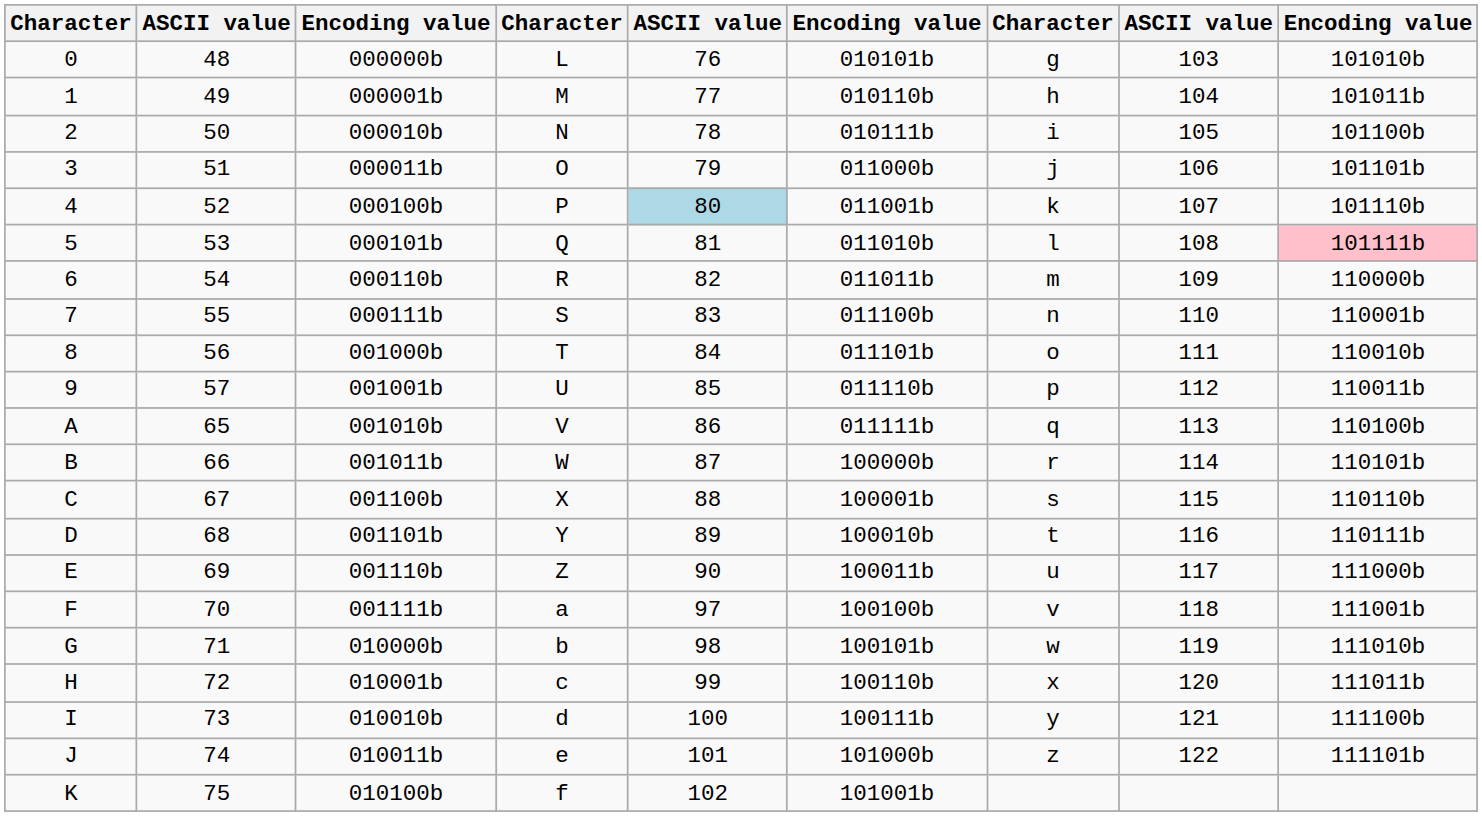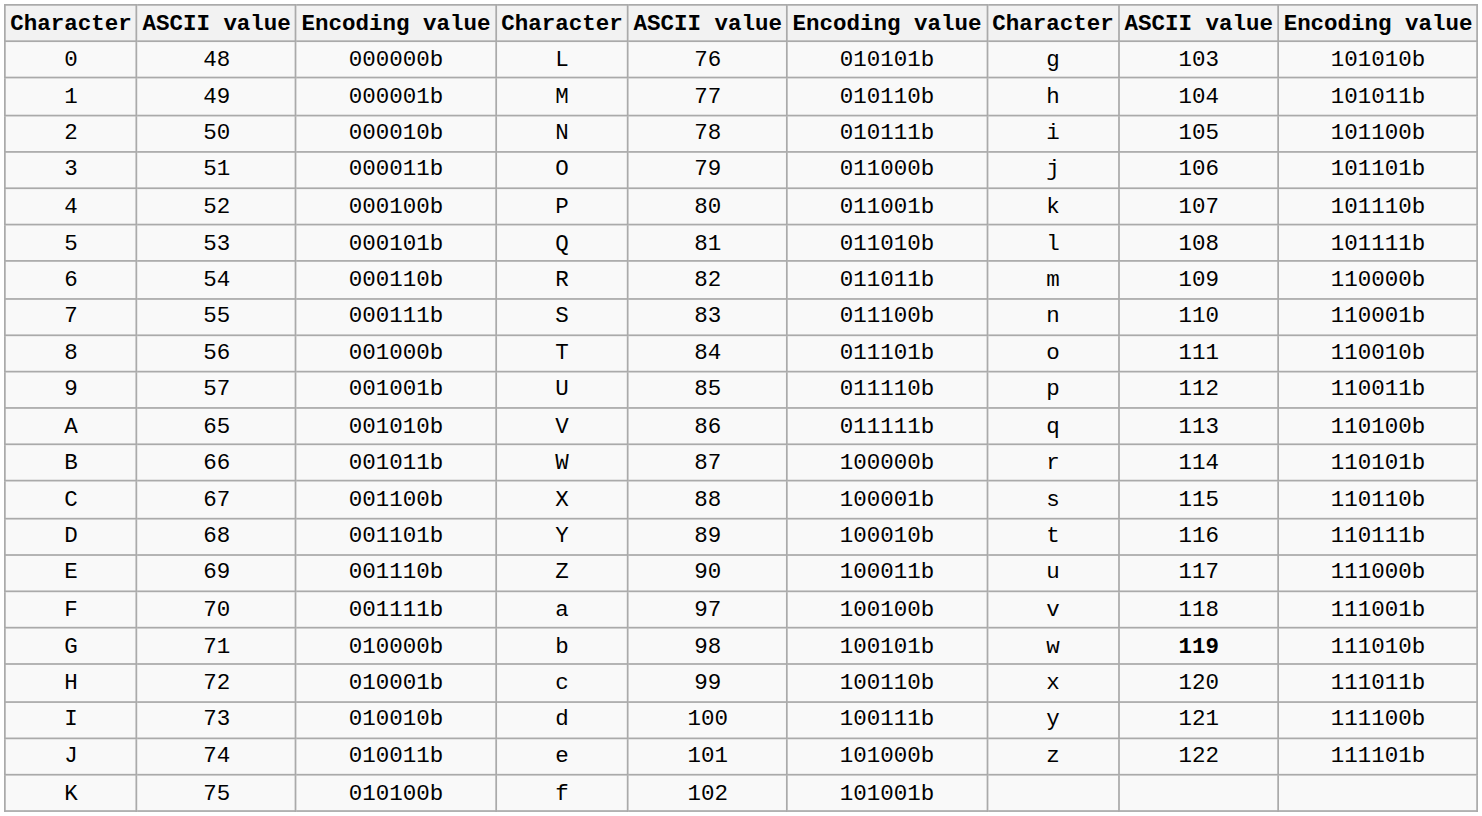(708, 206) lightblue background -> (708, 206) no background
(1378, 243) pink background -> (1378, 243) no background
(1199, 646) normal -> (1199, 646) bold
